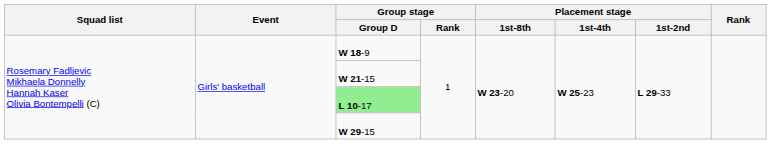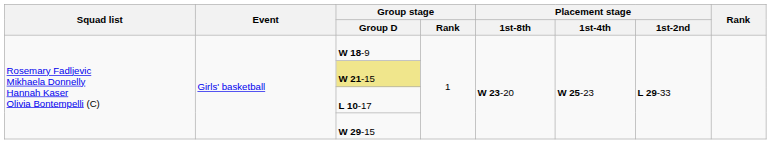(357, 80) no background -> (357, 80) khaki background
(355, 105) lightgreen background -> (355, 105) no background
